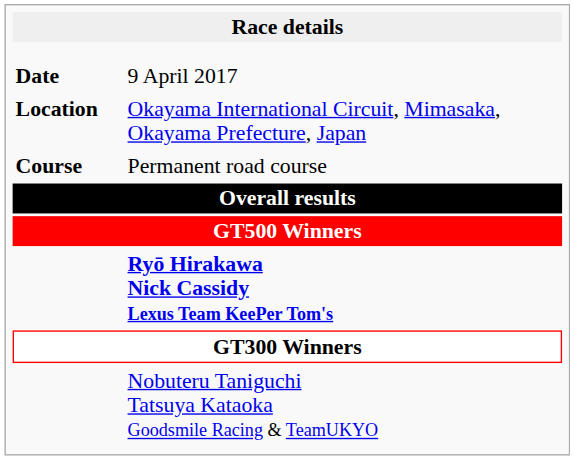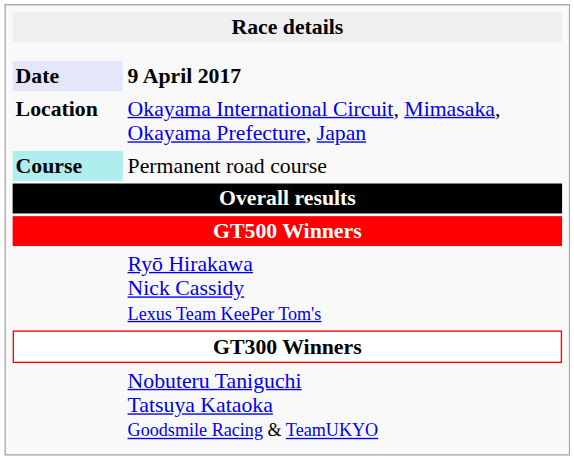(37, 76) no background -> (37, 76) lavender background
(183, 76) normal -> (184, 76) bold
(49, 165) no background -> (49, 165) paleturquoise background
(230, 288) bold -> (225, 288) normal
